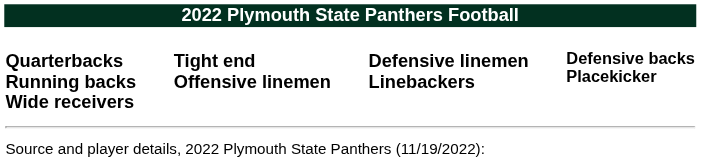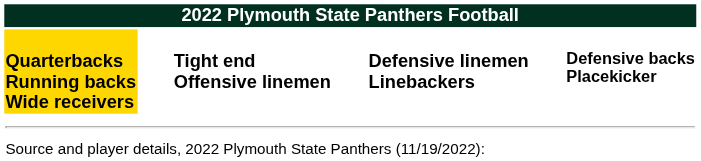(71, 81) no background -> (71, 81) gold background
